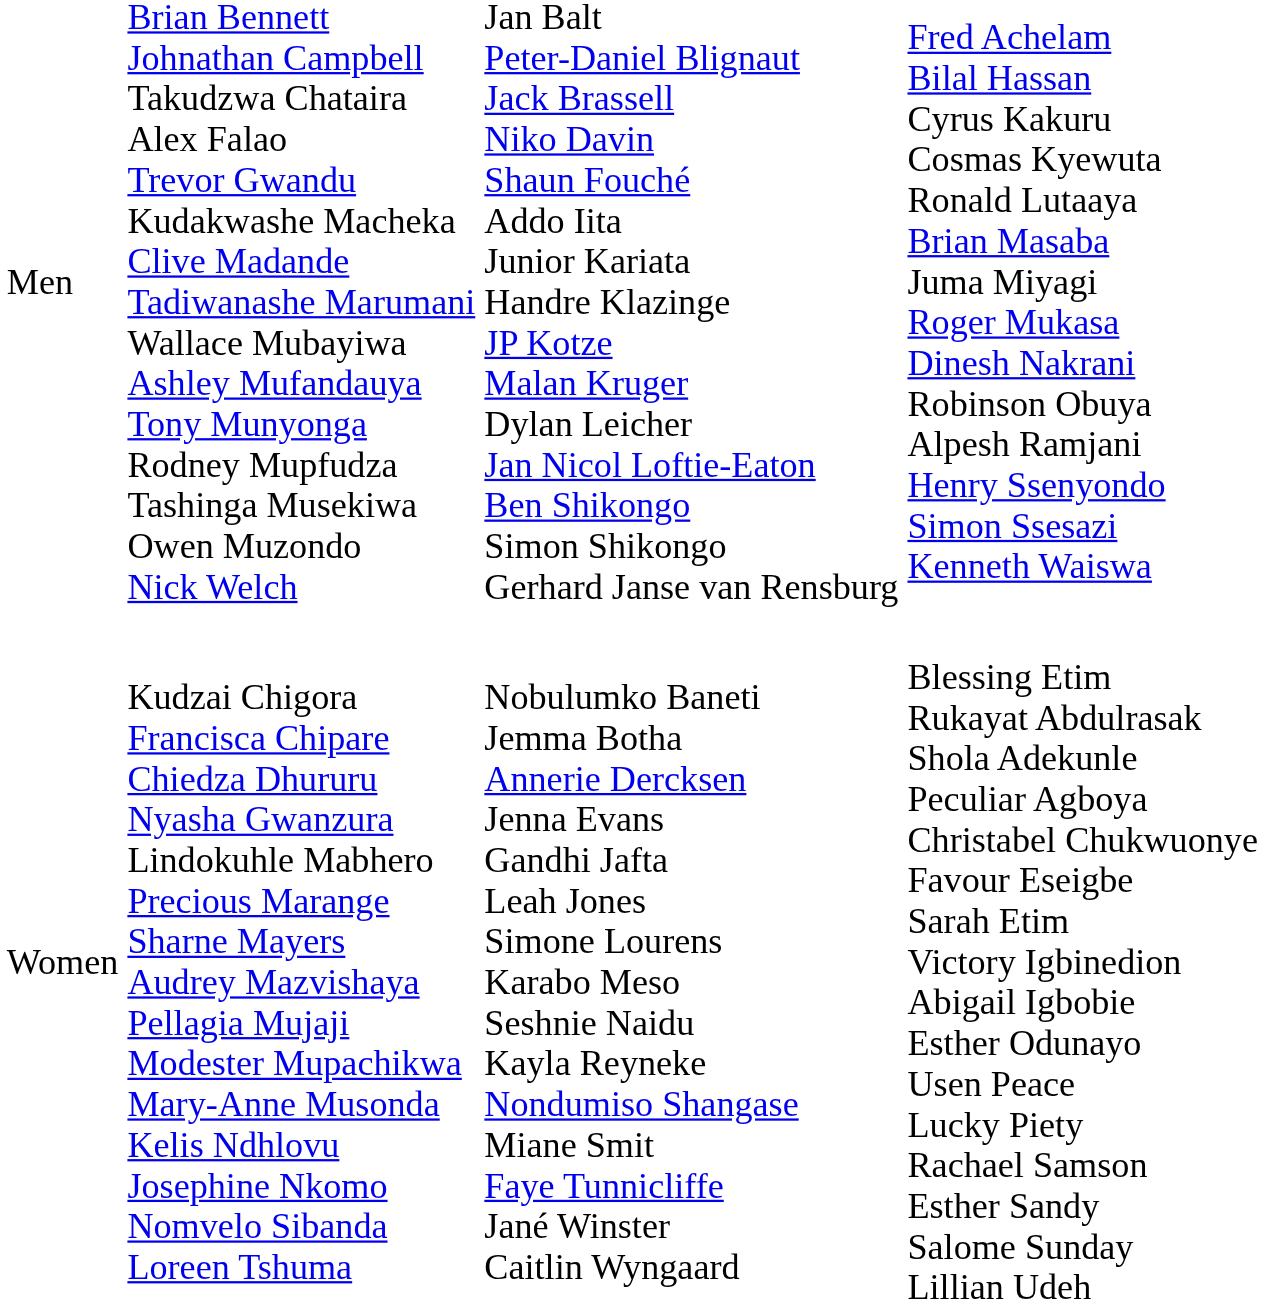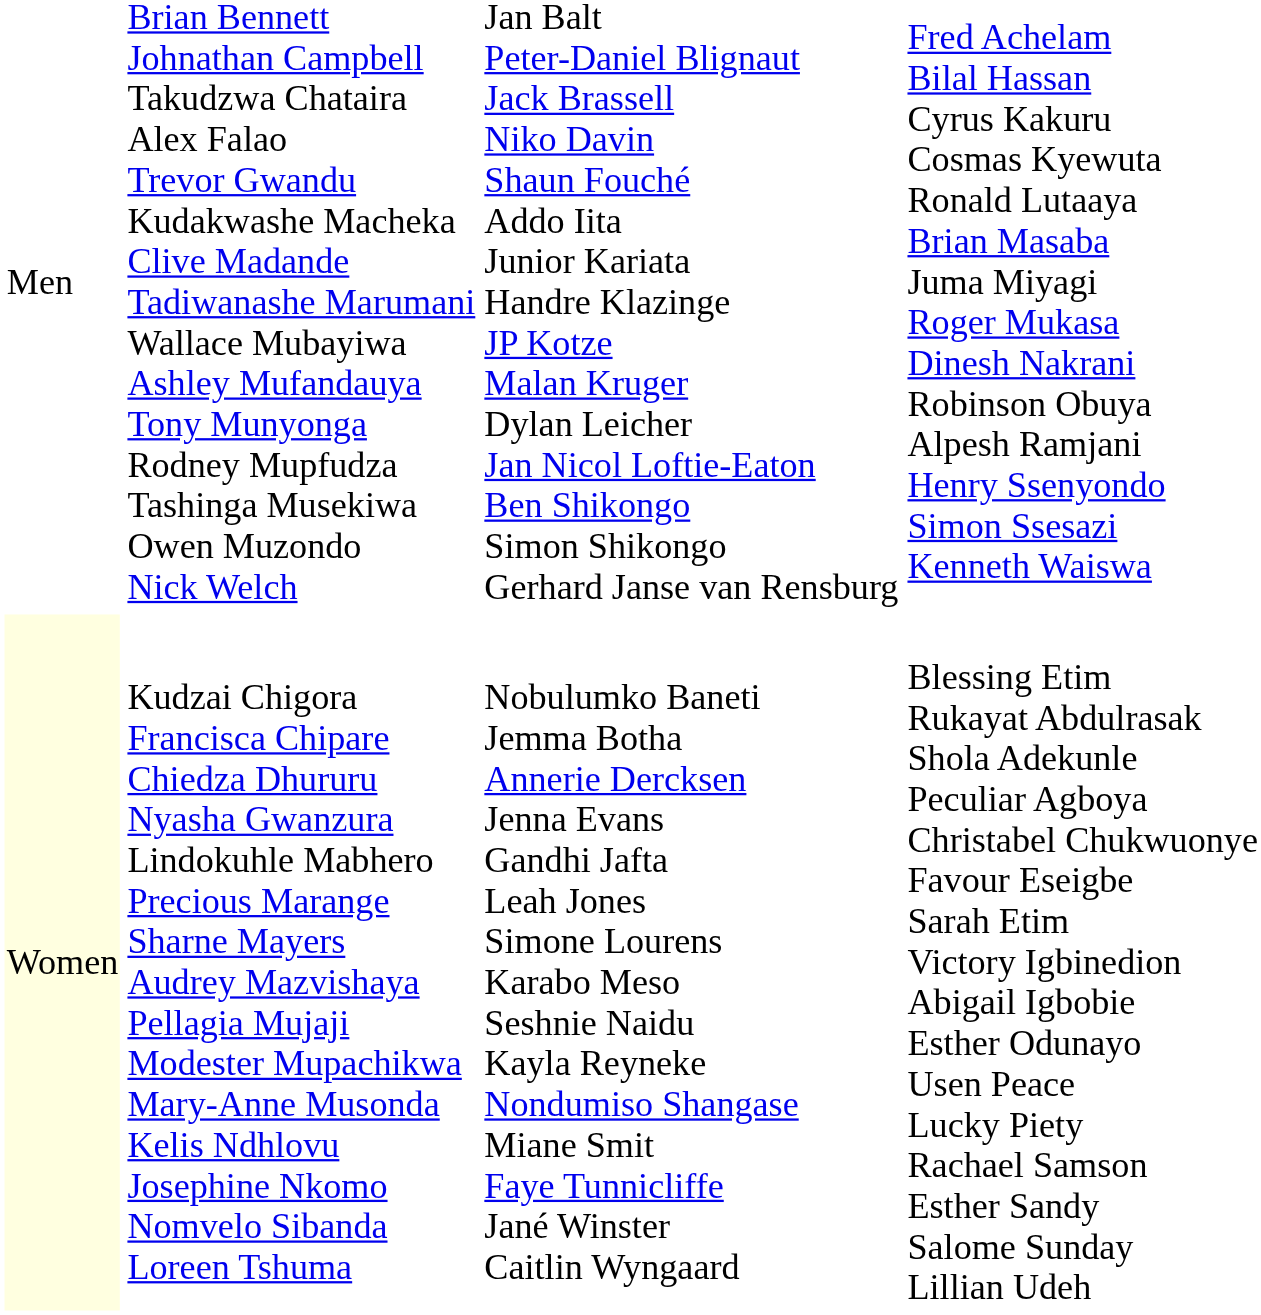(63, 961) no background -> (63, 961) lightyellow background
